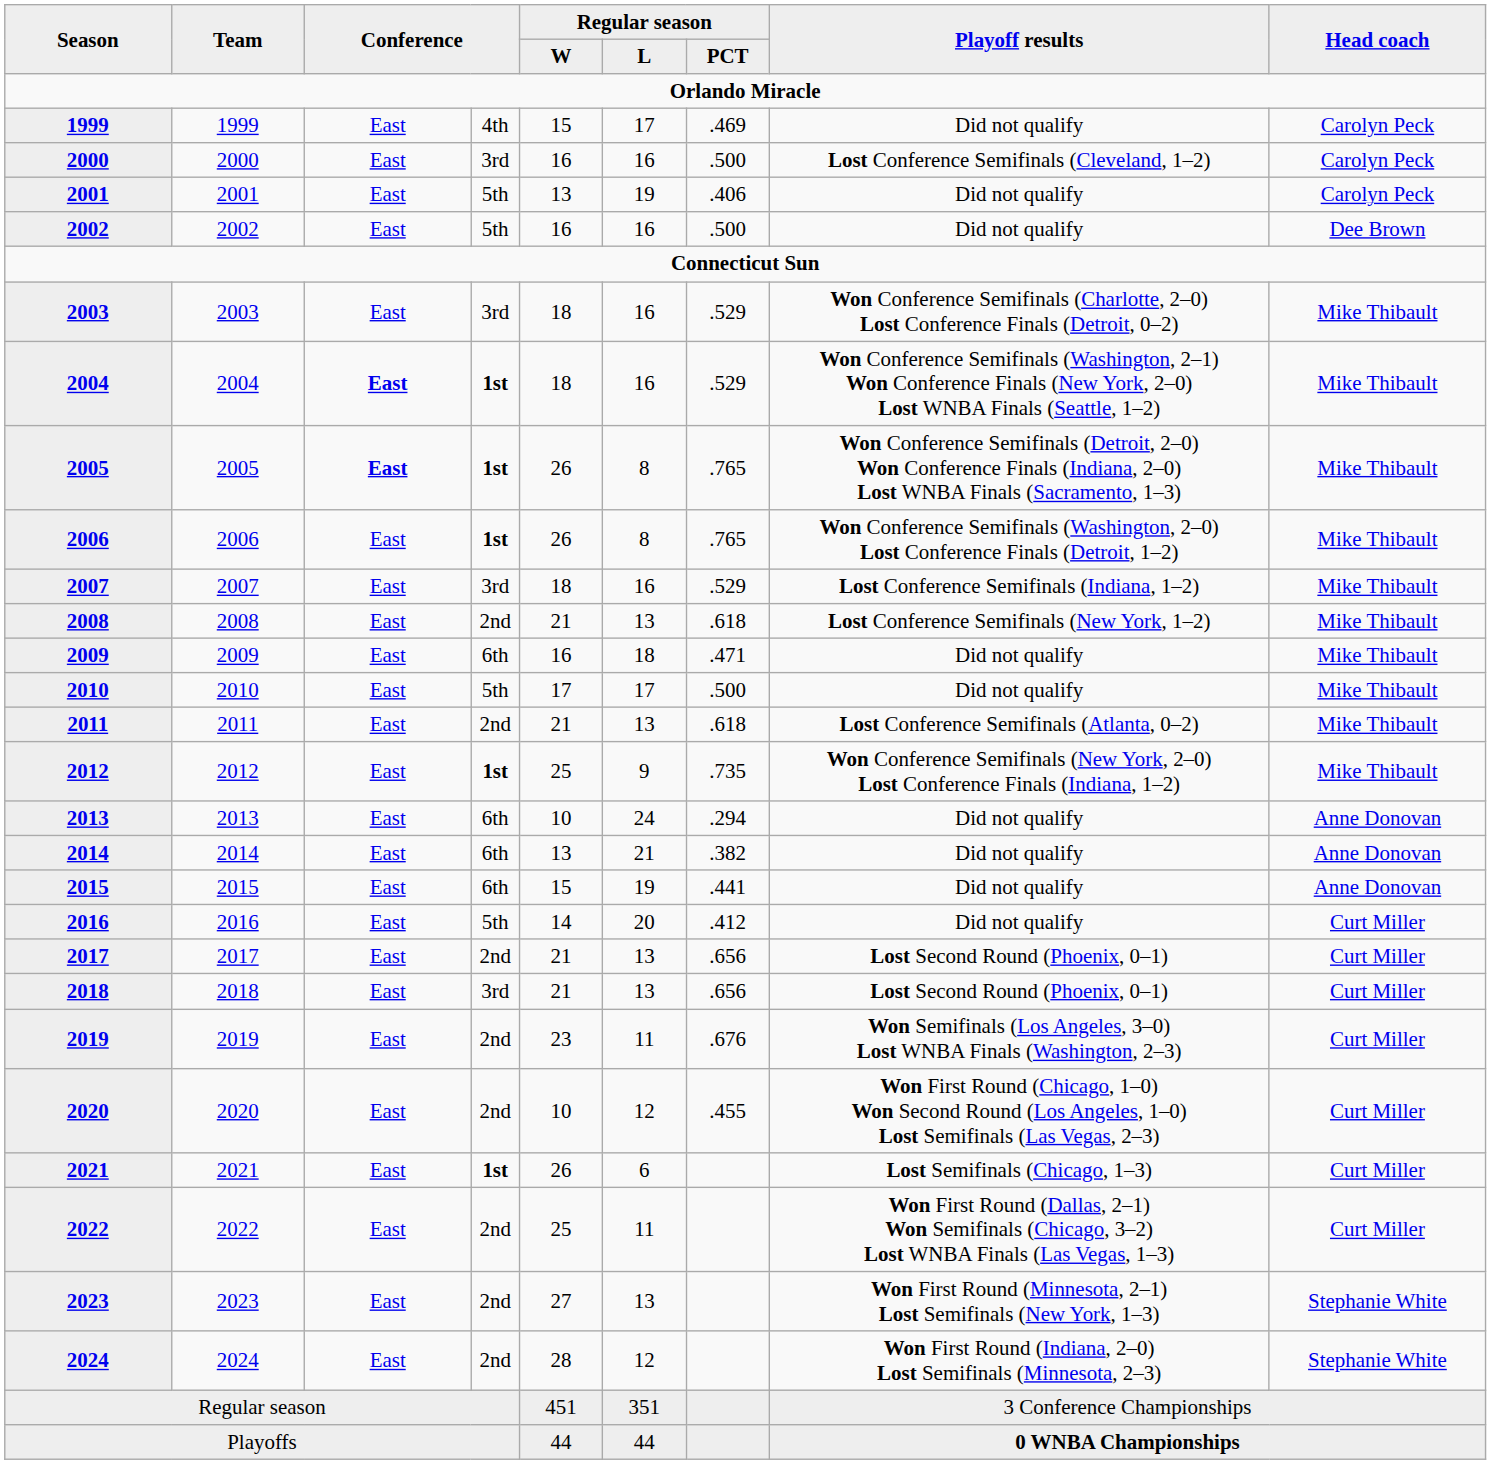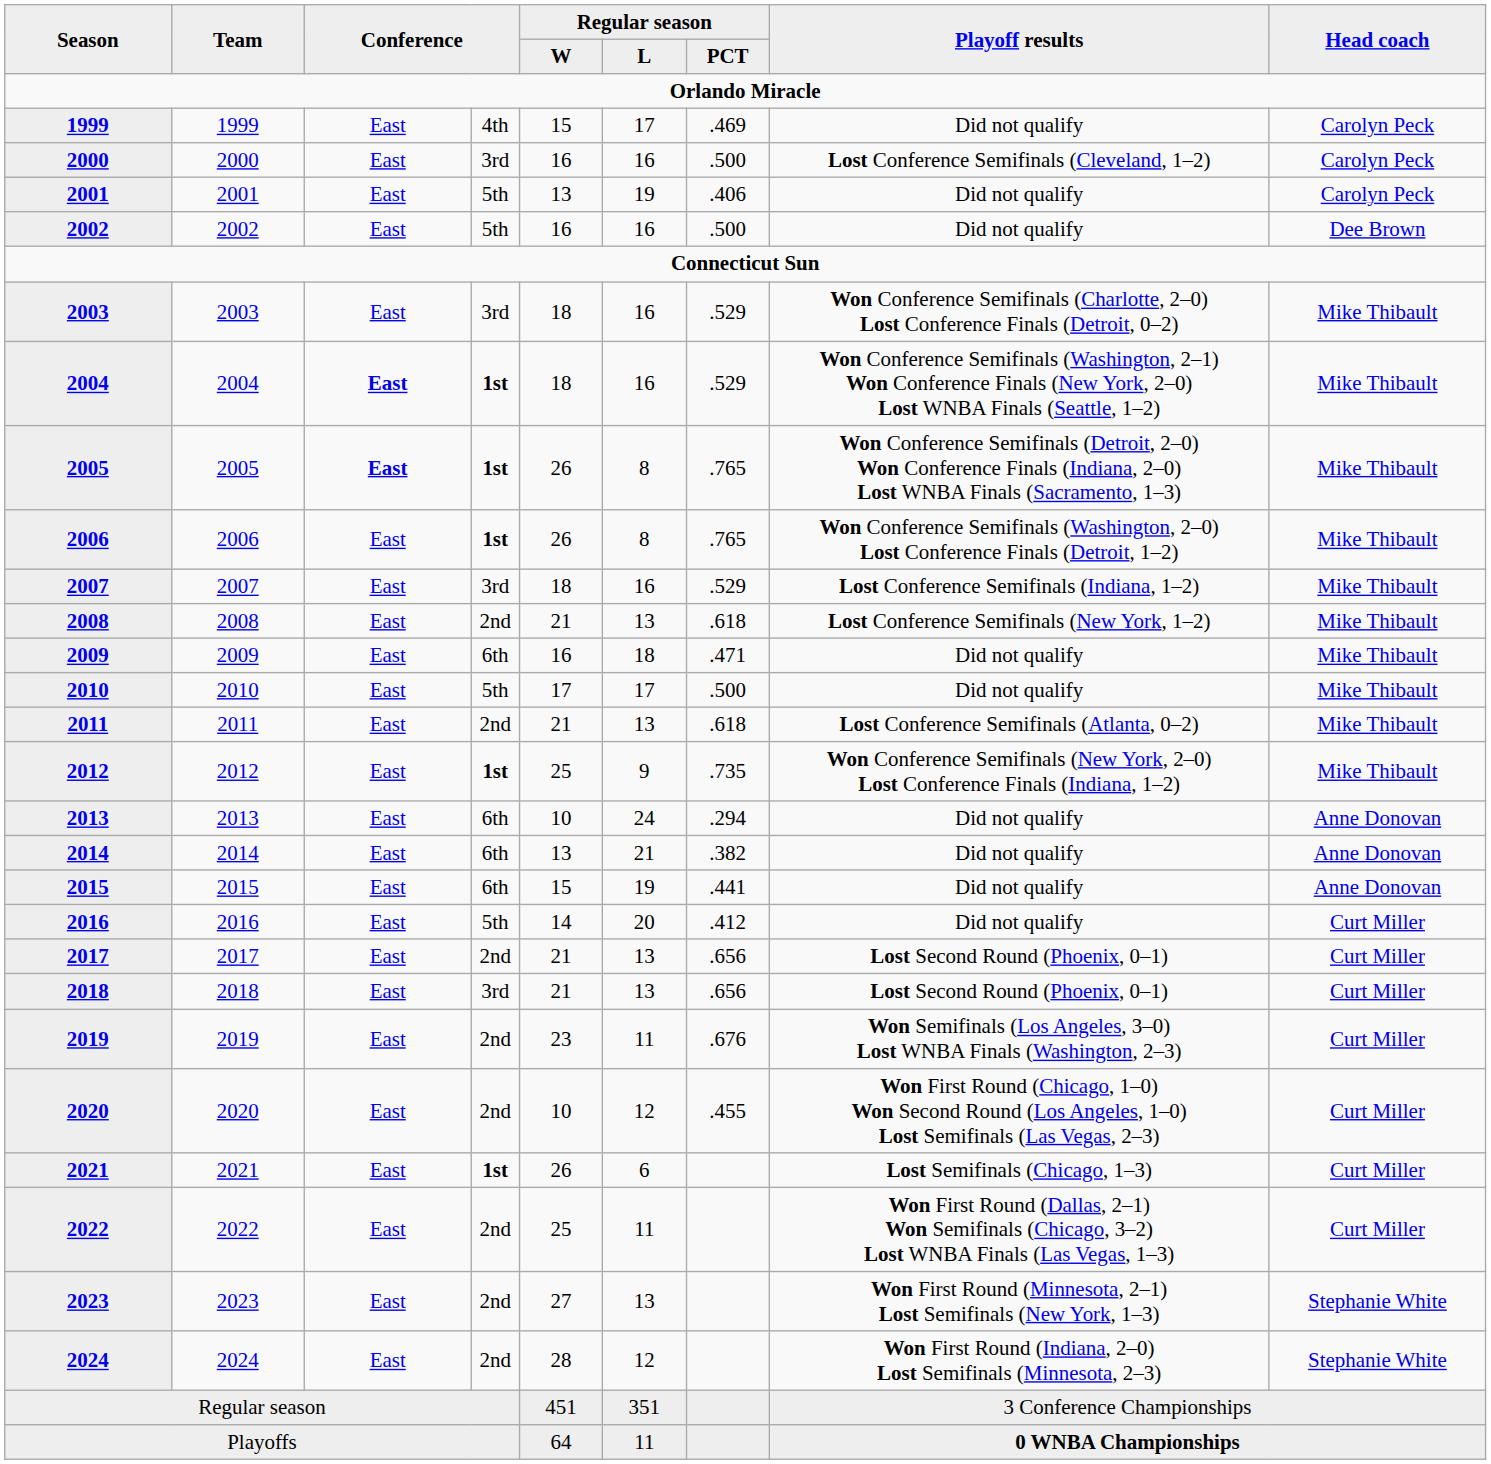(561, 1441) 44 -> (561, 1441) 64
(644, 1441) 44 -> (644, 1441) 11
